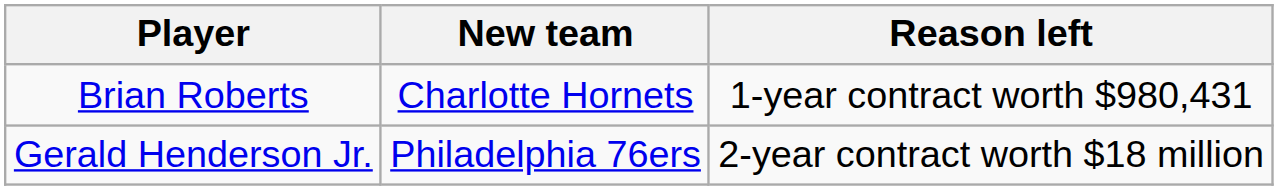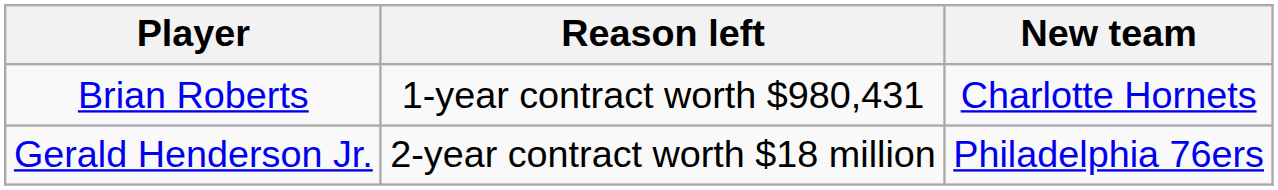columns swapped: (991, 34) <-> (546, 34)
